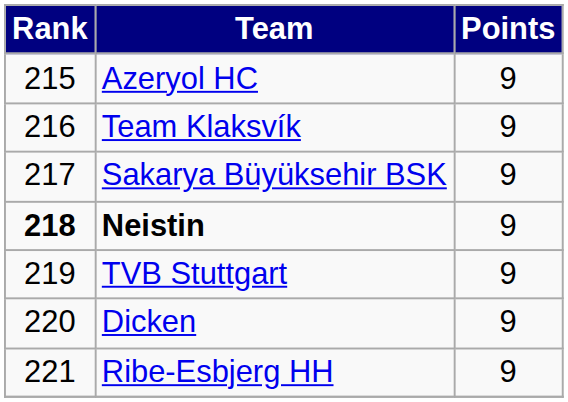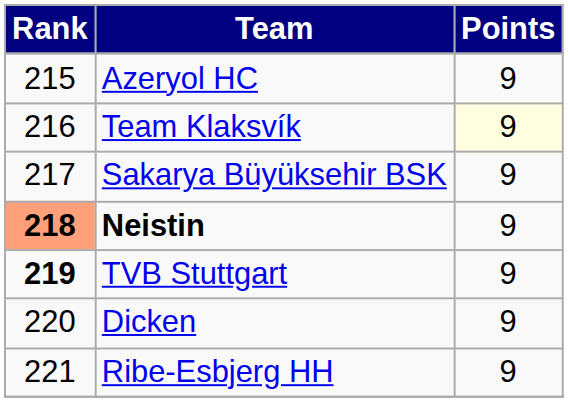(508, 126) no background -> (508, 126) lightyellow background
(50, 224) no background -> (50, 224) lightsalmon background
(50, 273) normal -> (50, 273) bold
